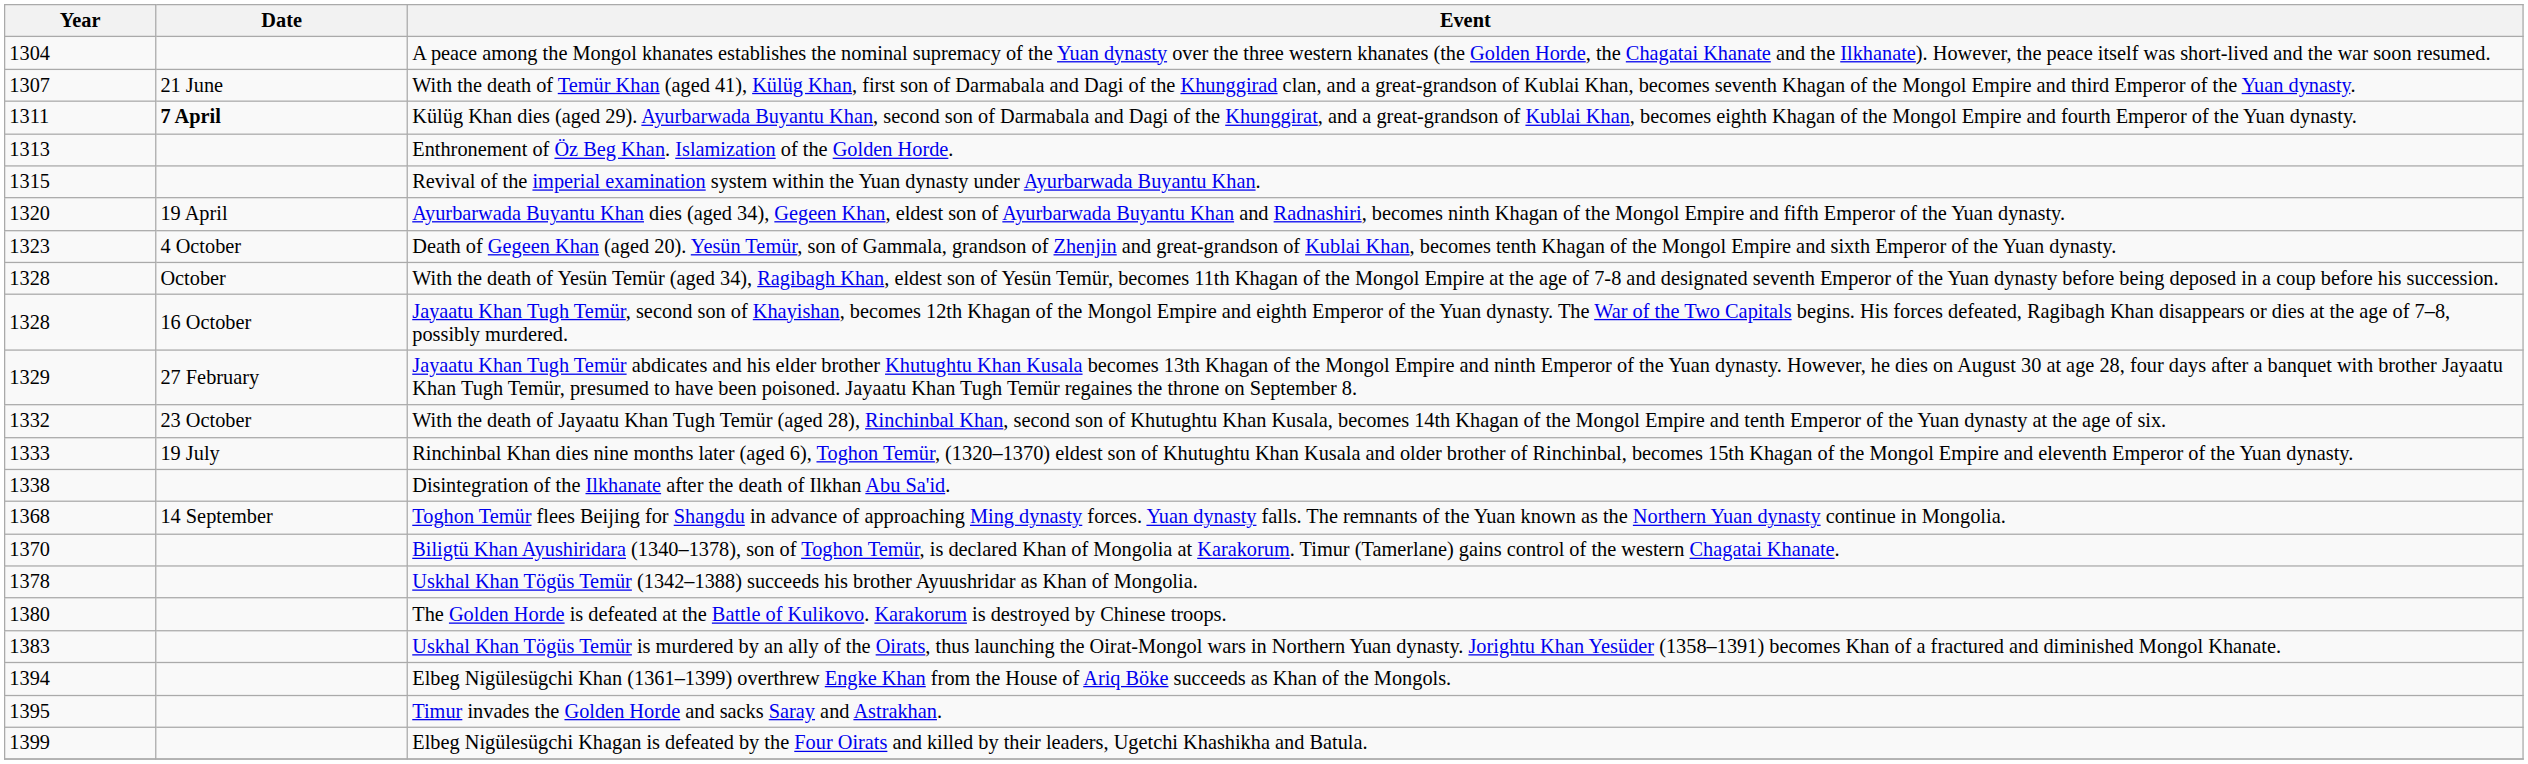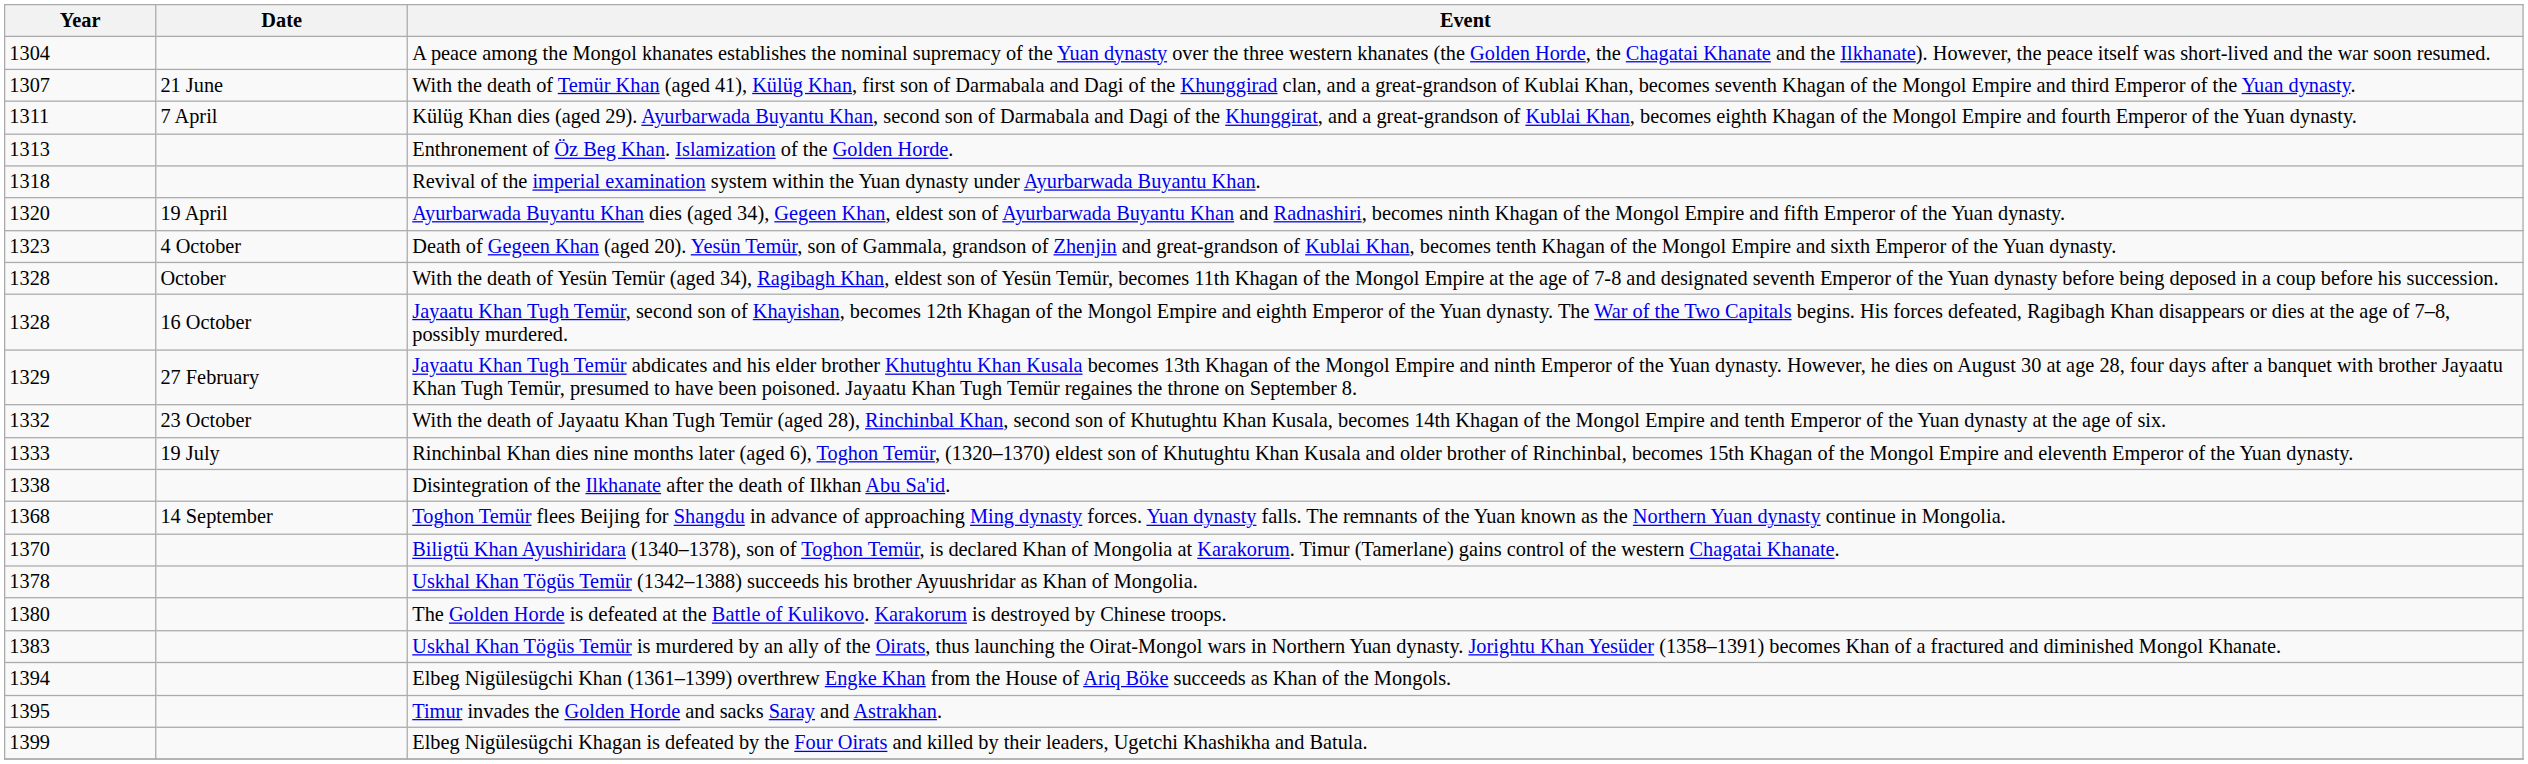(191, 117) bold -> (189, 117) normal
(30, 181) 1315 -> (30, 181) 1318
